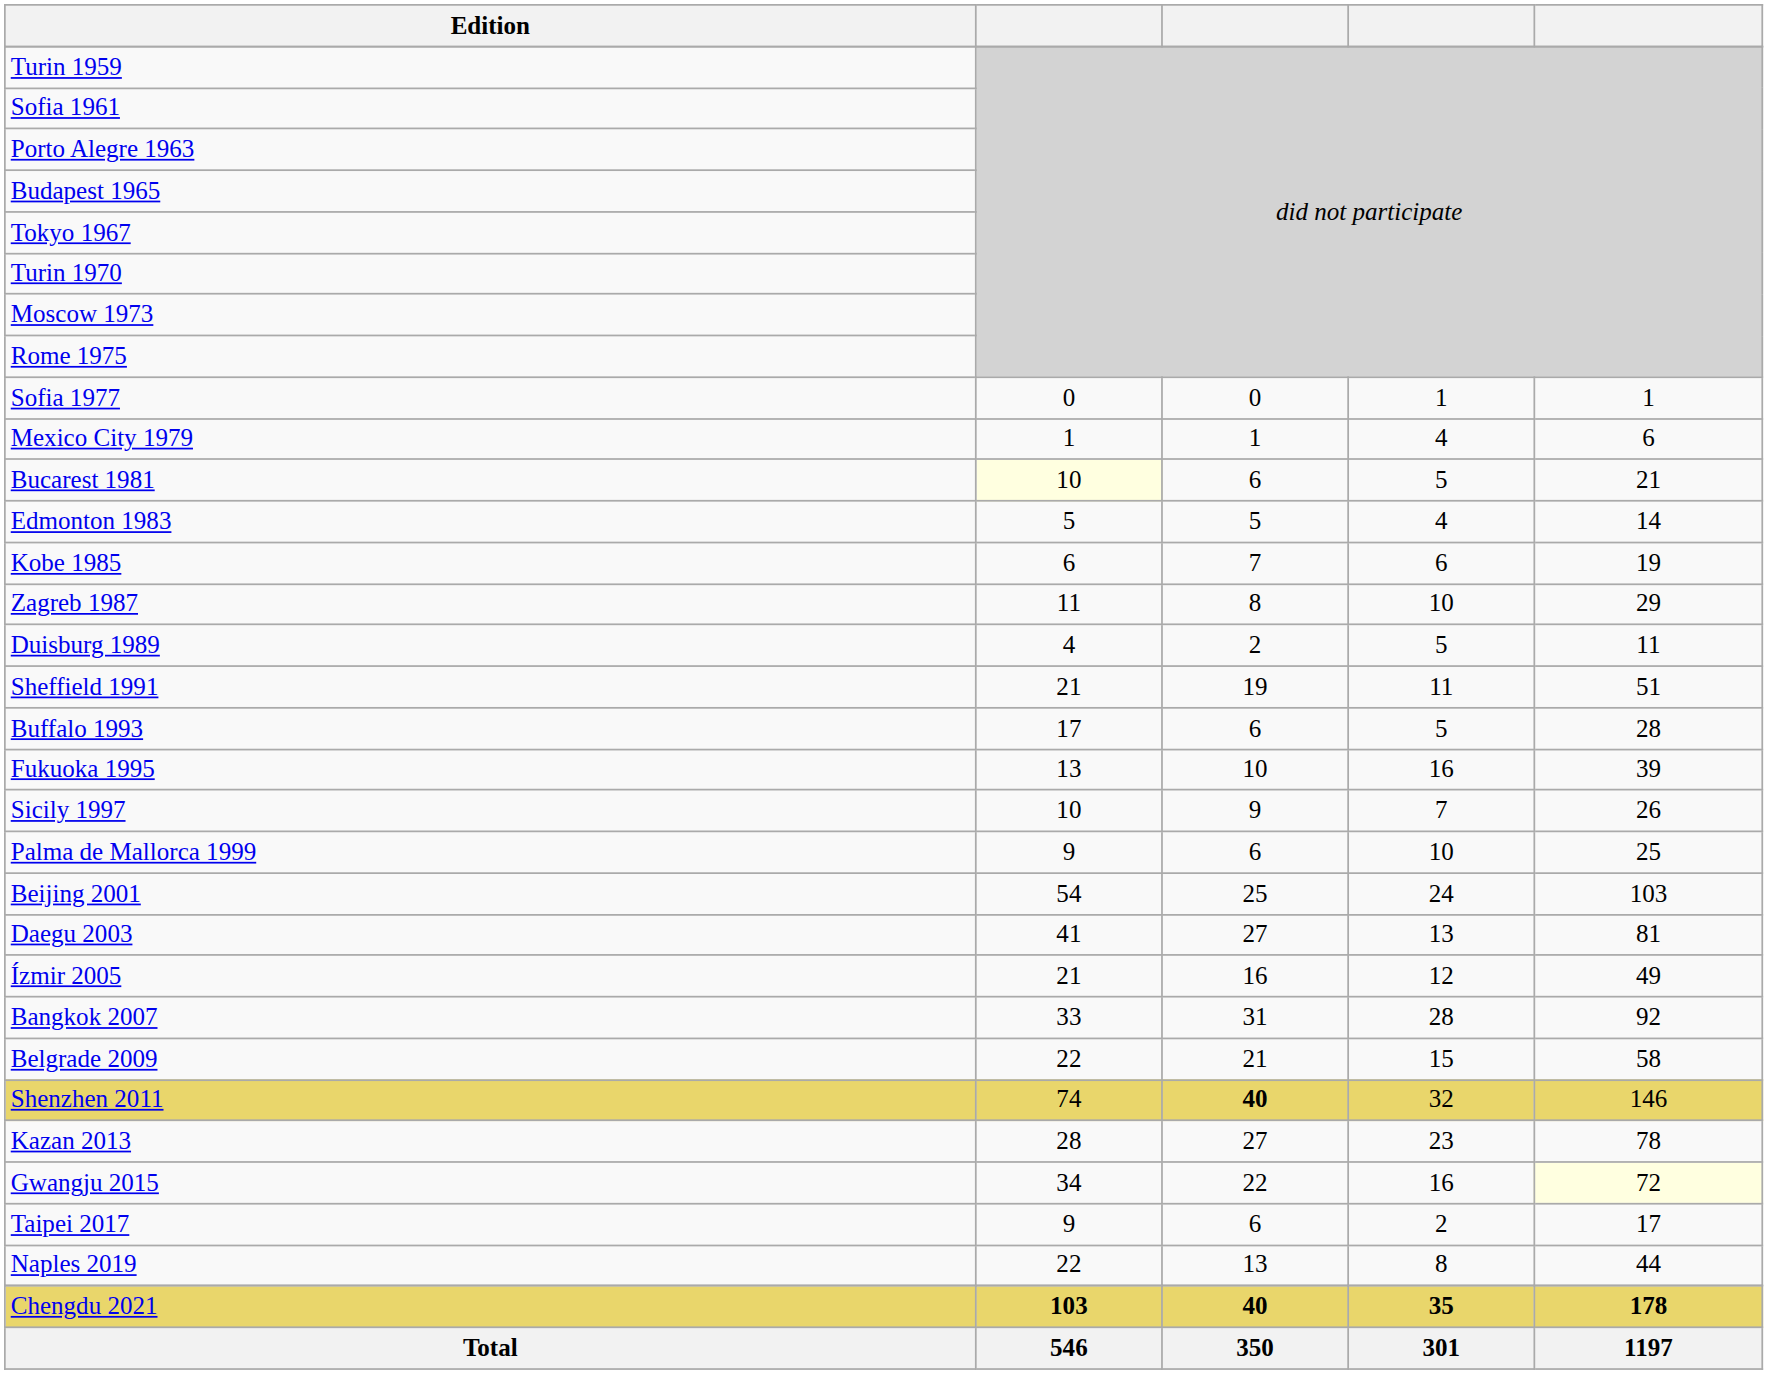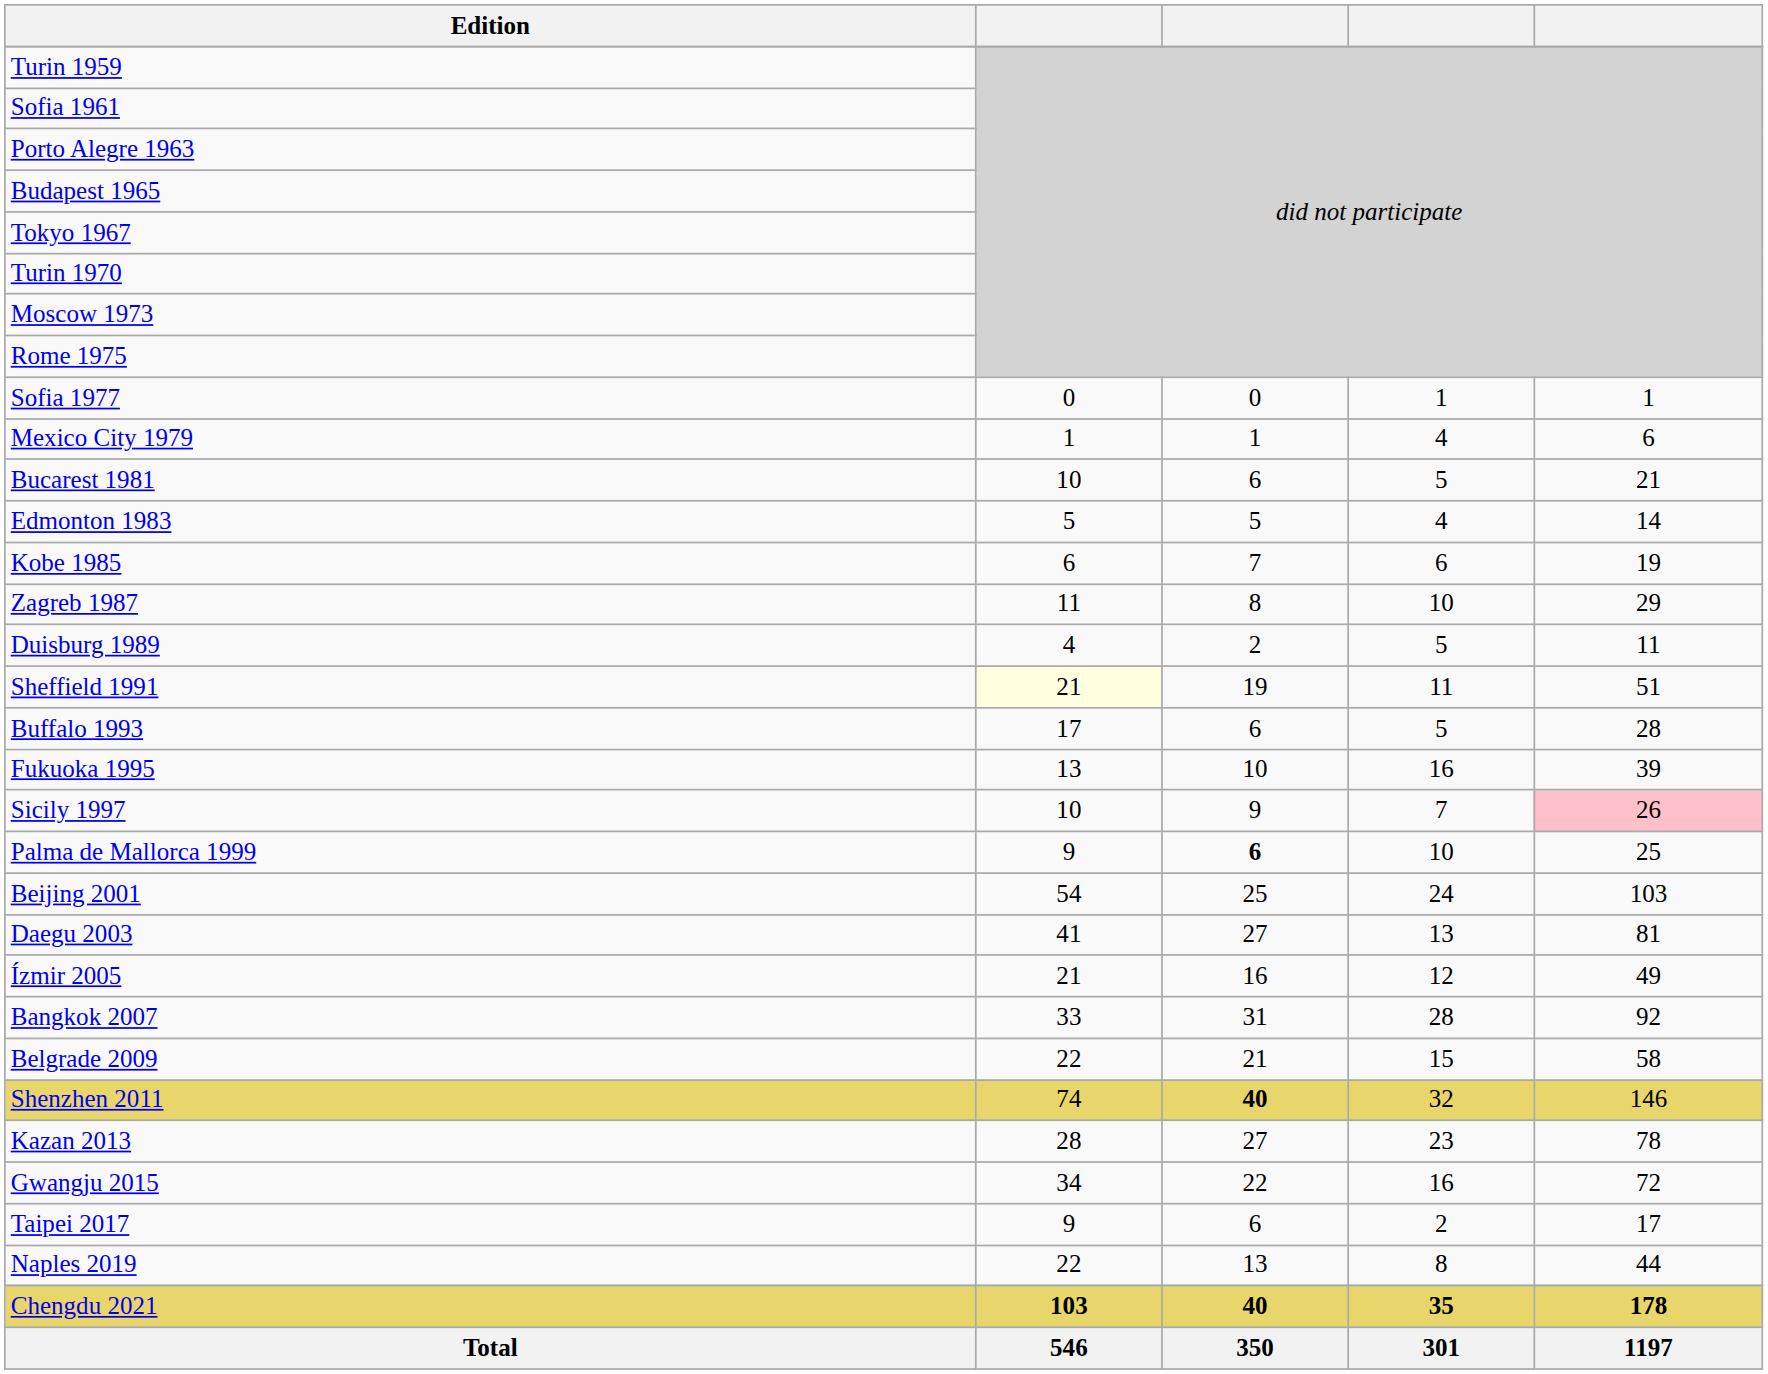(1069, 480) lightyellow background -> (1069, 480) no background
(1069, 686) no background -> (1069, 686) lightyellow background
(1648, 810) no background -> (1648, 810) pink background
(1255, 852) normal -> (1255, 852) bold
(1648, 1182) lightyellow background -> (1648, 1182) no background
